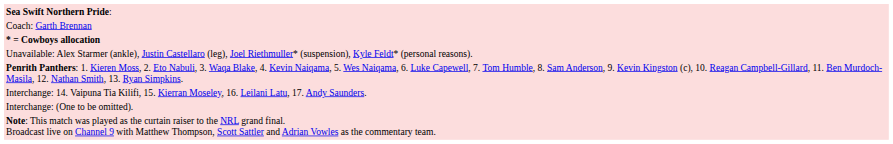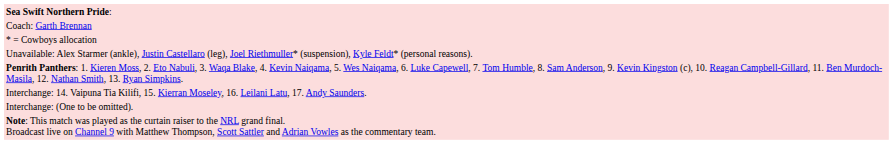(53, 39) bold -> (51, 39) normal
